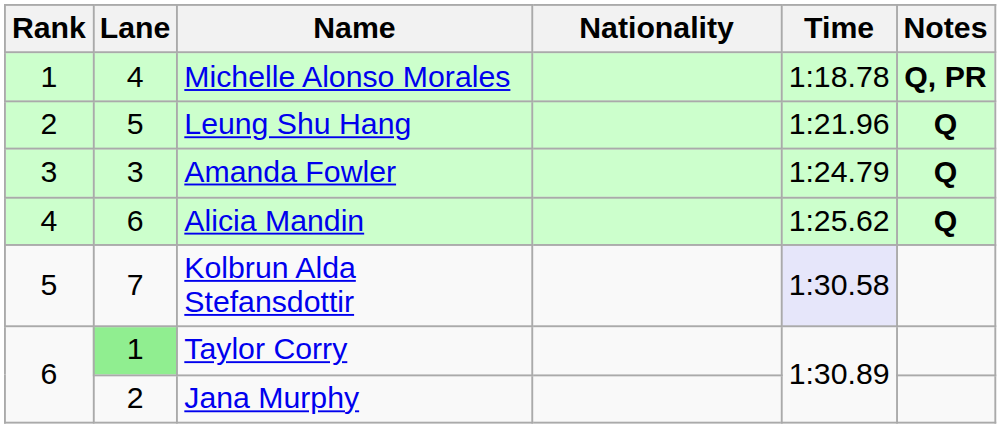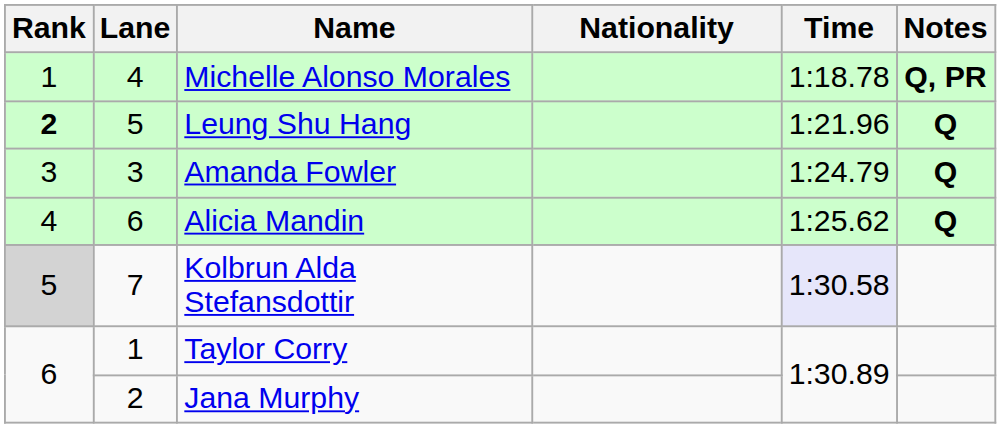(49, 124) normal -> (49, 124) bold
(49, 285) no background -> (49, 285) lightgrey background
(135, 350) lightgreen background -> (135, 350) no background
